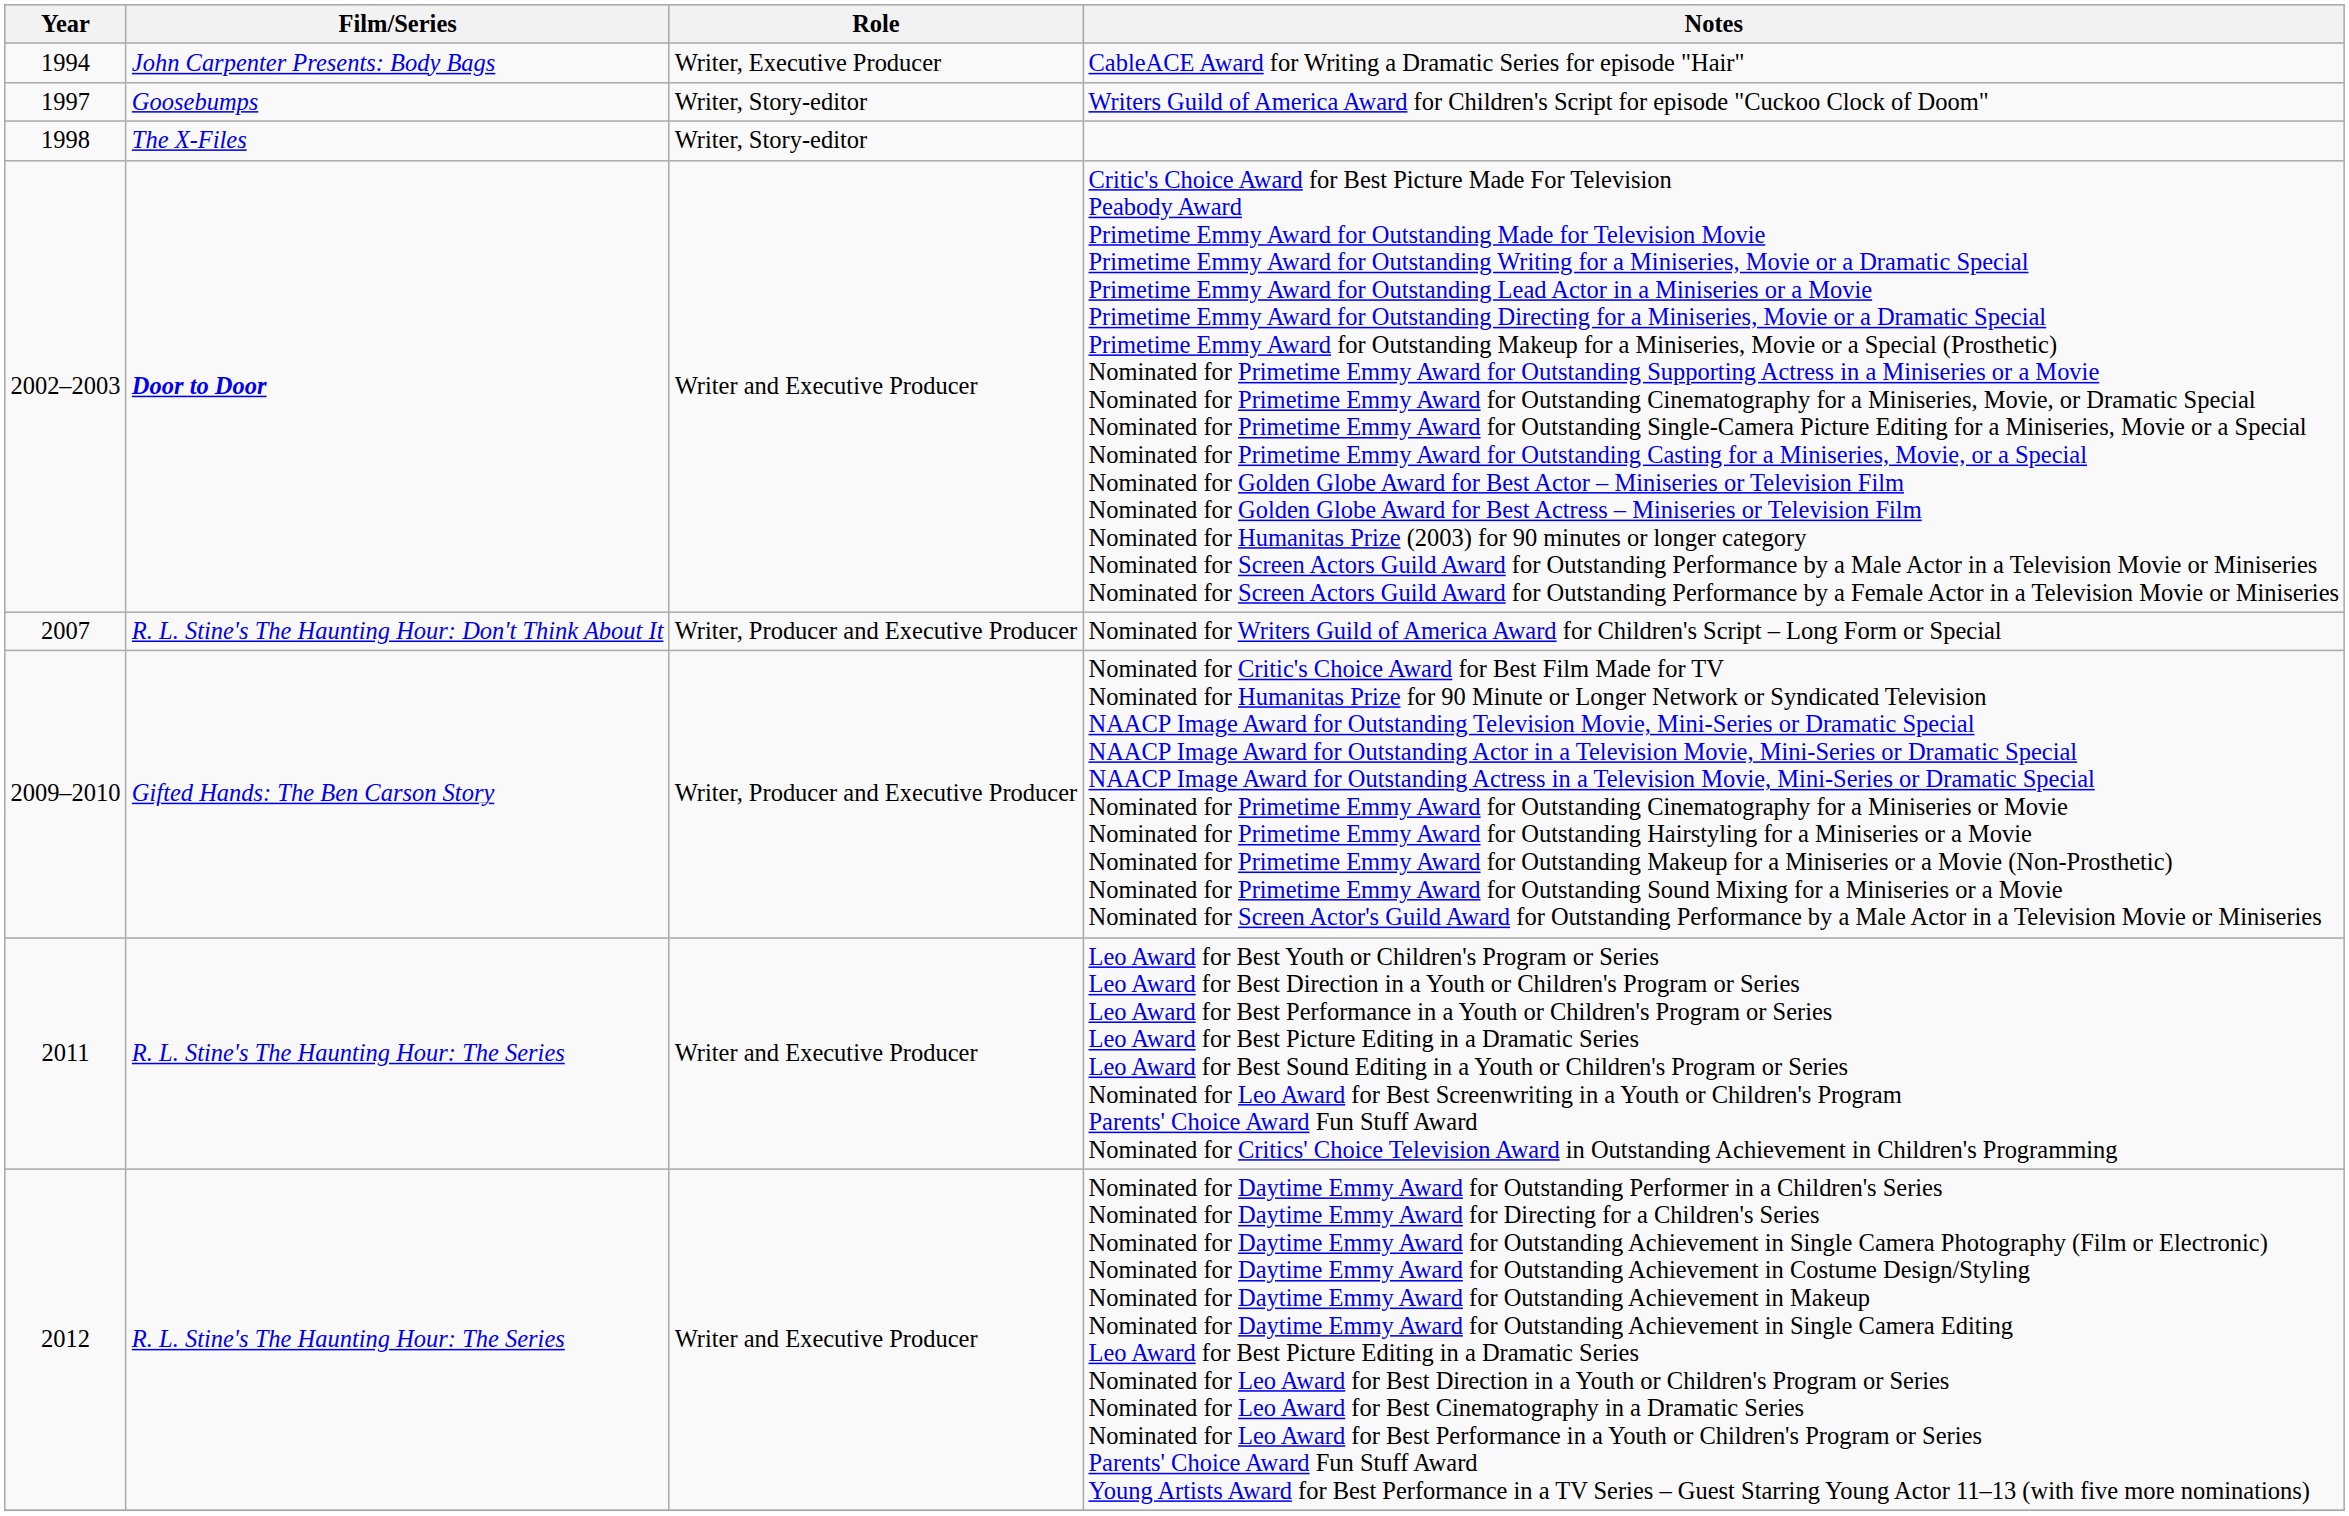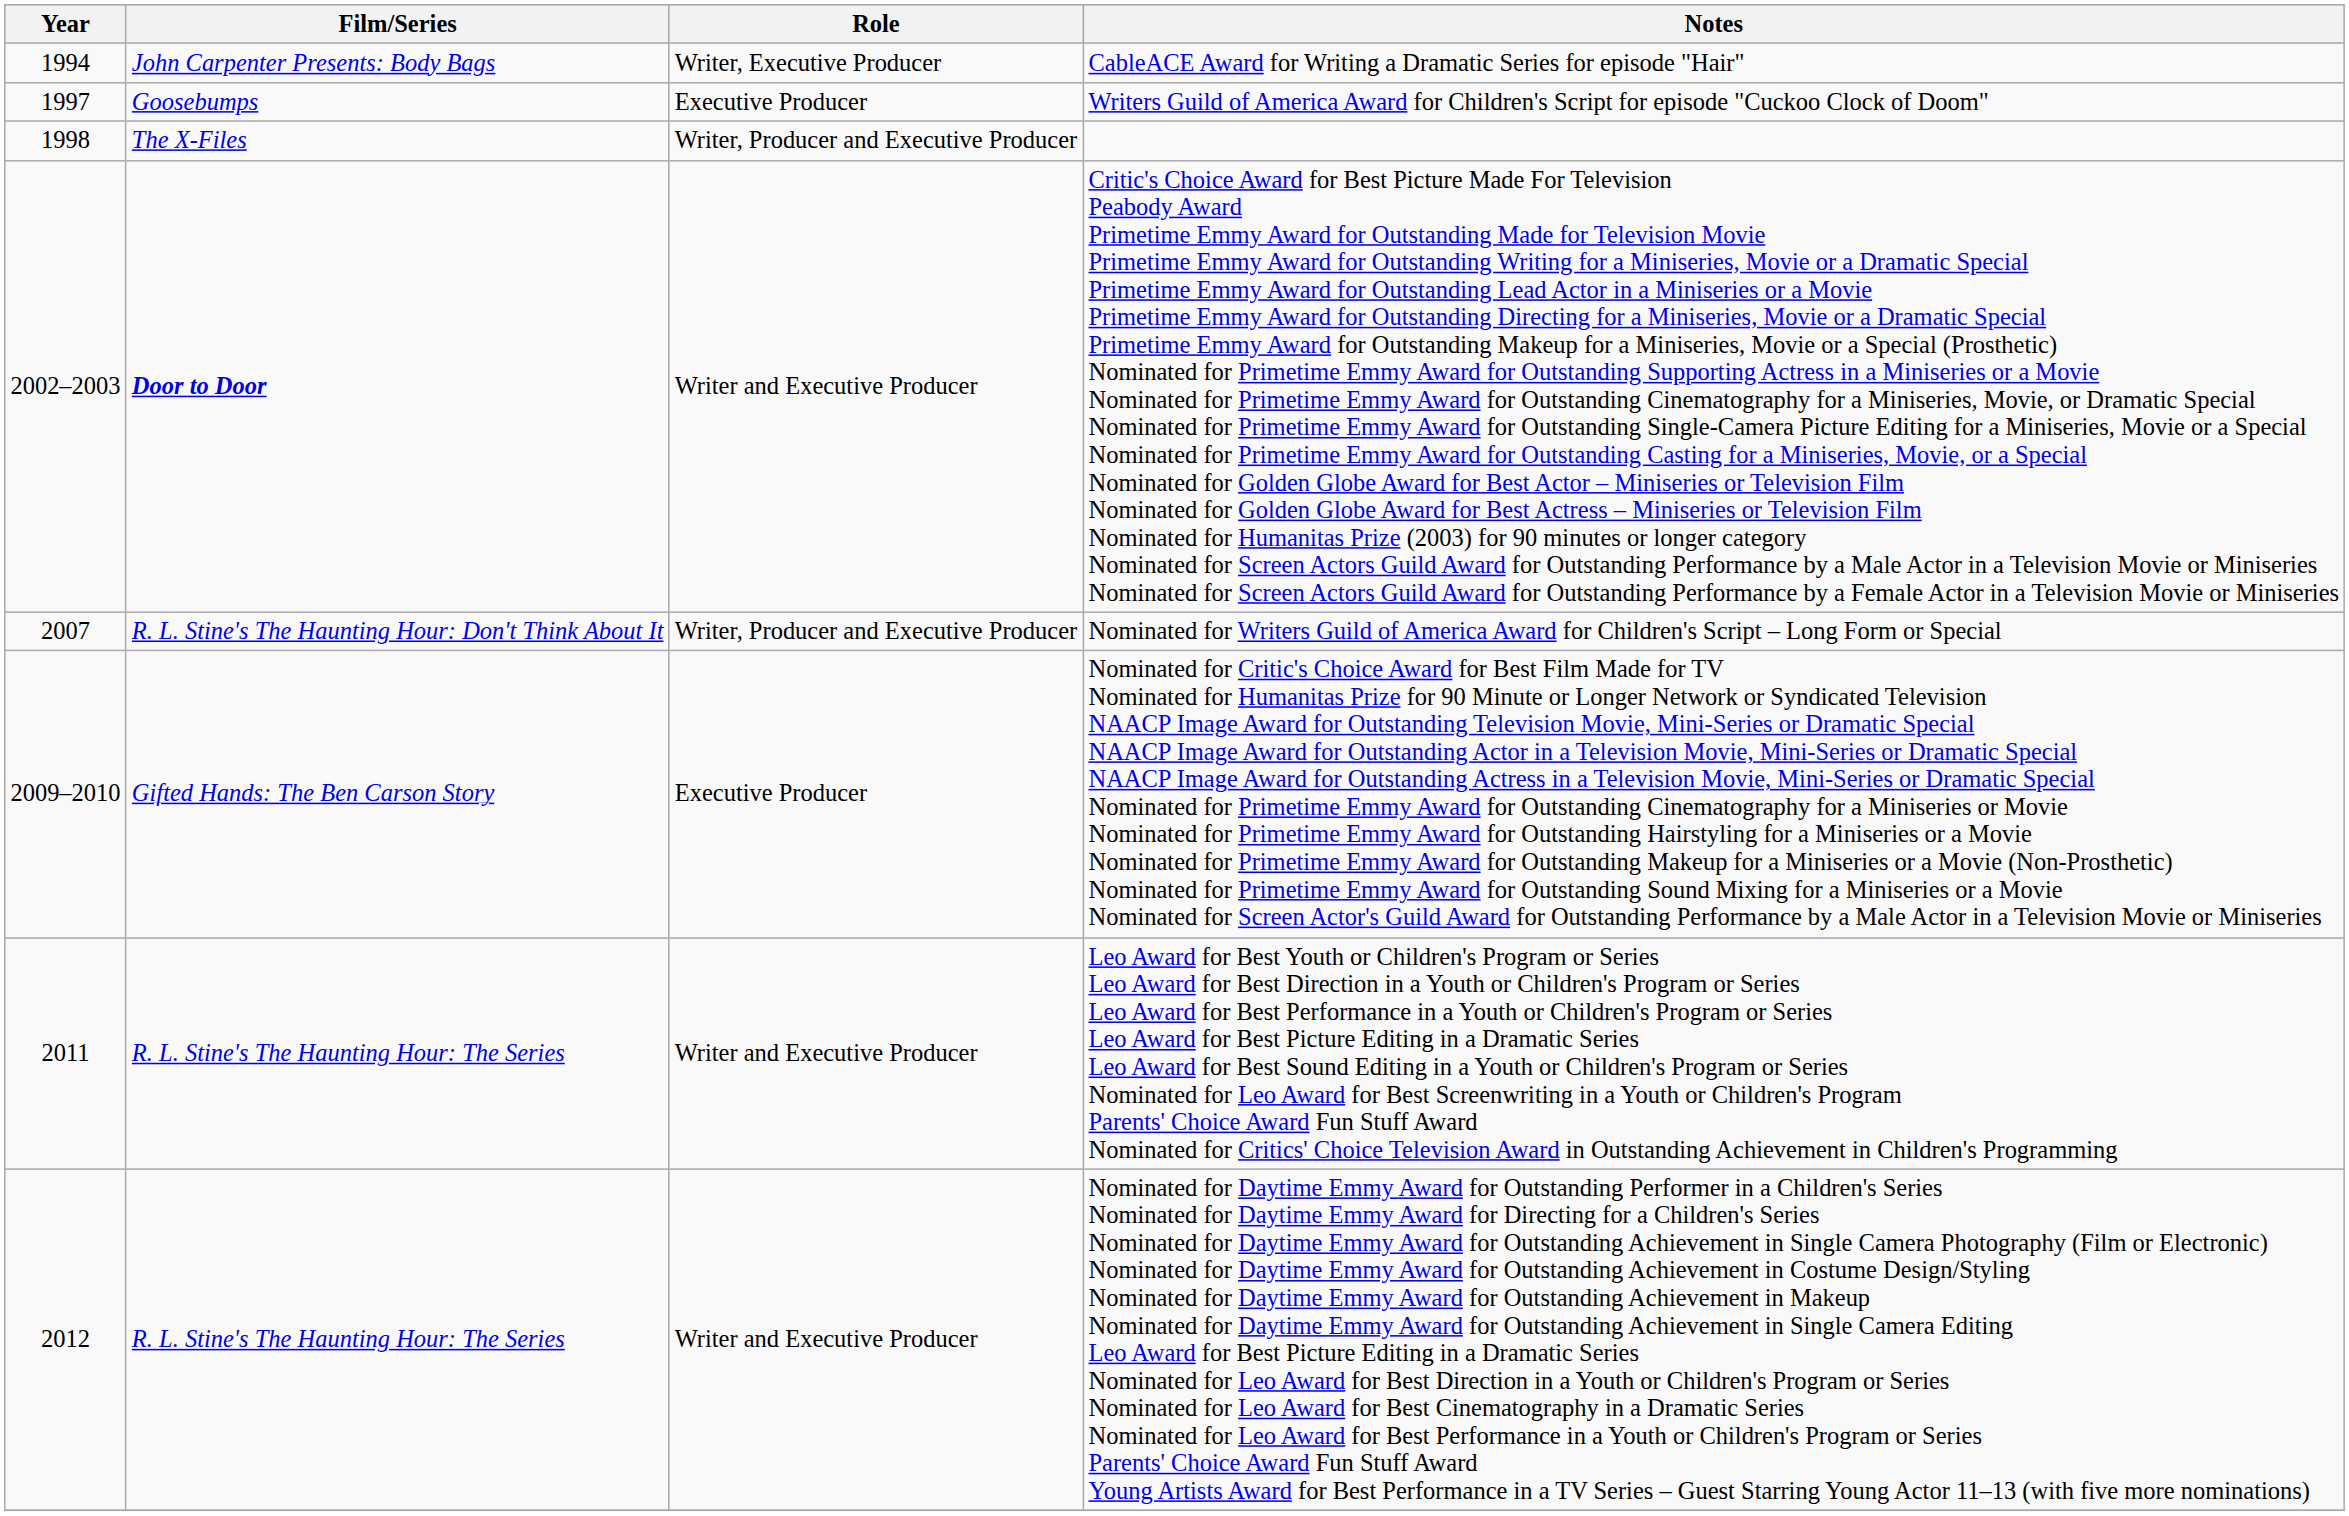(771, 101) Writer, Story-editor -> (771, 101) Executive Producer
(771, 140) Writer, Story-editor -> (876, 140) Writer, Producer and Executive Producer
(876, 793) Writer, Producer and Executive Producer -> (771, 793) Executive Producer
